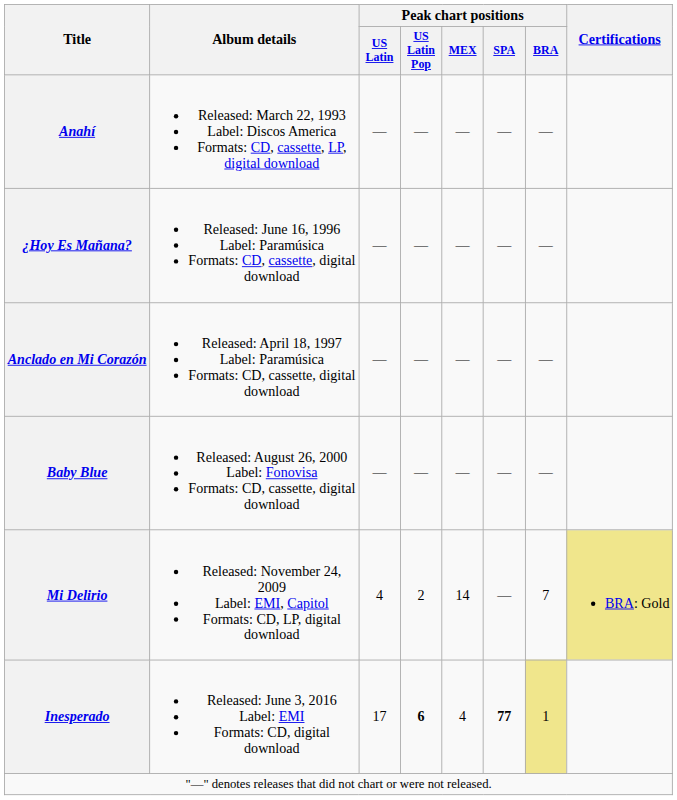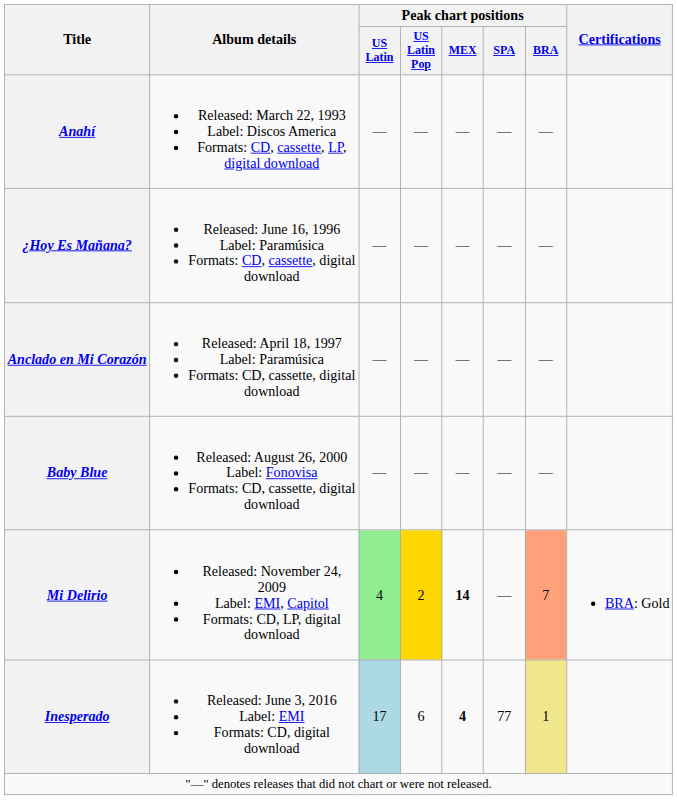(379, 594) no background -> (379, 594) lightgreen background
(421, 594) no background -> (421, 594) gold background
(463, 594) normal -> (463, 594) bold
(546, 594) no background -> (546, 594) lightsalmon background
(620, 603) khaki background -> (620, 603) no background
(379, 716) no background -> (379, 716) lightblue background
(421, 716) bold -> (421, 716) normal
(463, 716) normal -> (463, 716) bold
(504, 716) bold -> (504, 716) normal
